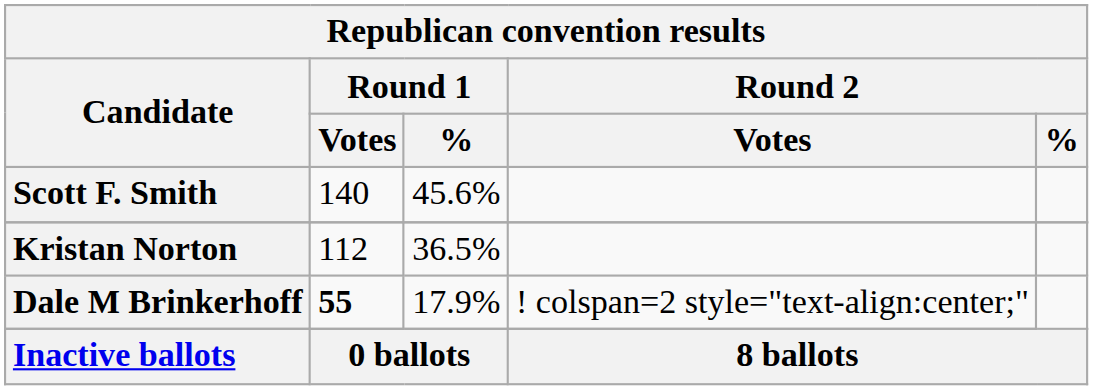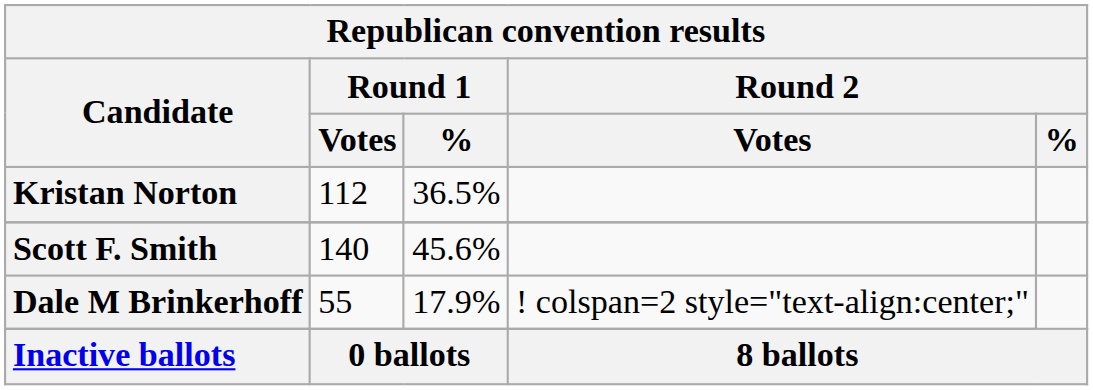rows swapped: (115, 193) <-> (125, 247)
(335, 301) bold -> (335, 301) normal
